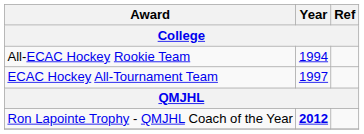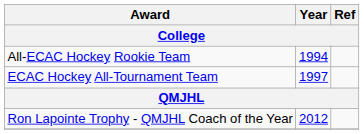(313, 118) bold -> (313, 118) normal
